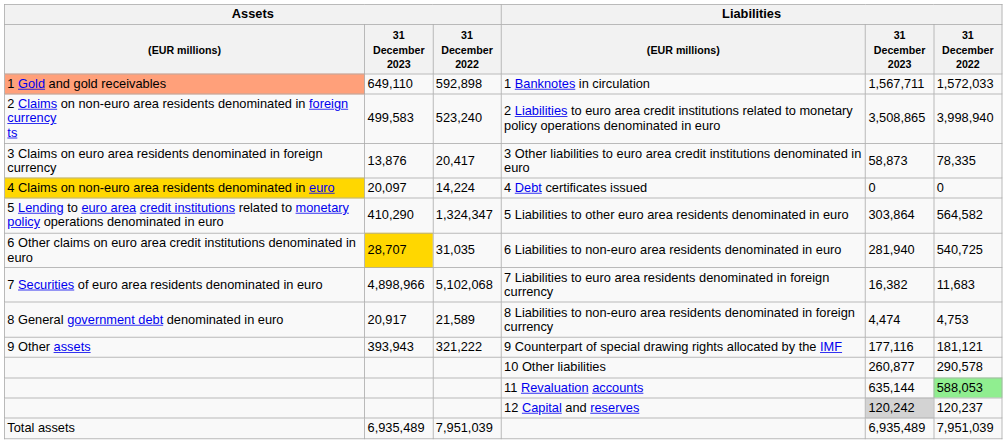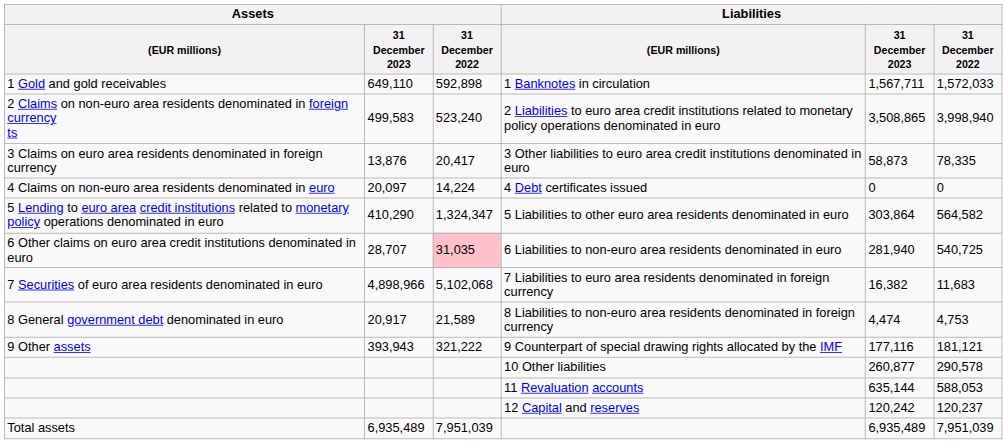(87, 84) lightsalmon background -> (87, 84) no background
(171, 188) gold background -> (171, 188) no background
(387, 250) gold background -> (387, 250) no background
(455, 250) no background -> (455, 250) pink background
(960, 387) lightgreen background -> (960, 387) no background
(892, 408) lightgrey background -> (892, 408) no background
